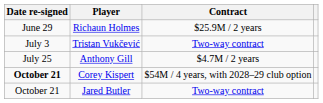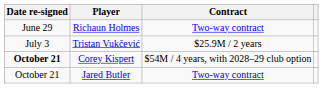(228, 28) $25.9M / 2 years -> (228, 28) Two-way contract
(228, 43) Two-way contract -> (228, 43) $25.9M / 2 years
- row: (106, 59)
